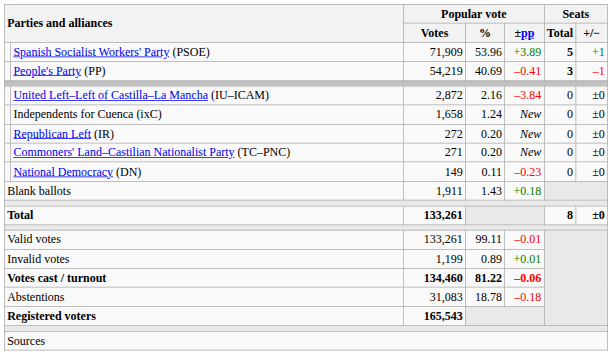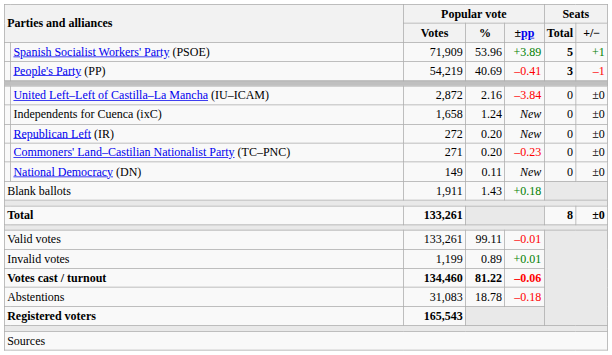(531, 152) New -> (528, 152) –0.23
(528, 171) –0.23 -> (531, 171) New
